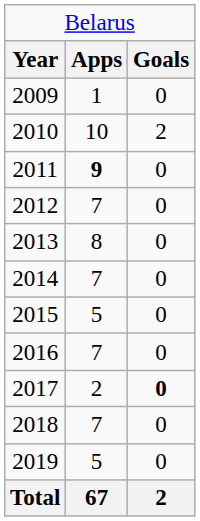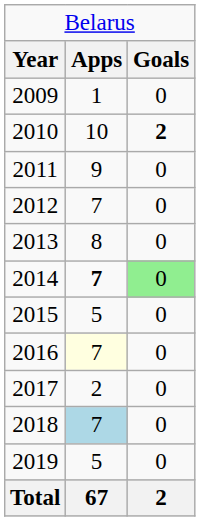(161, 132) normal -> (161, 132) bold
(97, 168) bold -> (97, 168) normal
(97, 278) normal -> (97, 278) bold
(161, 278) no background -> (161, 278) lightgreen background
(97, 351) no background -> (97, 351) lightyellow background
(161, 388) bold -> (161, 388) normal
(97, 424) no background -> (97, 424) lightblue background
